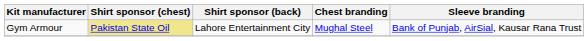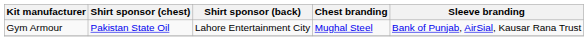(130, 28) khaki background -> (130, 28) no background
